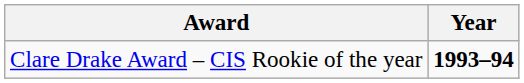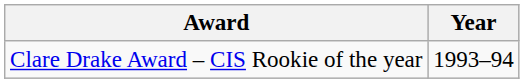(473, 59) bold -> (473, 59) normal
